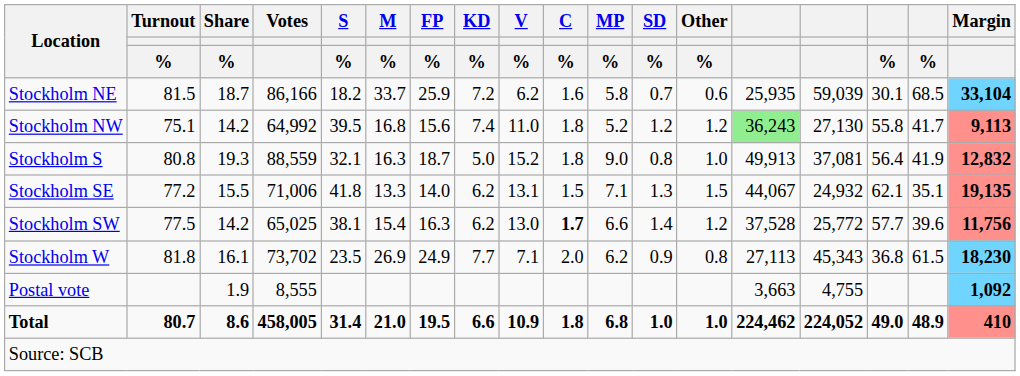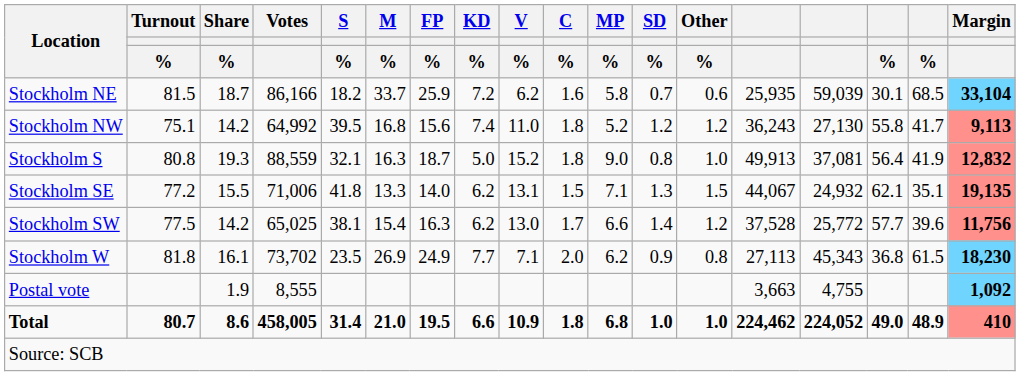(770, 126) lightgreen background -> (770, 126) no background
(572, 224) bold -> (572, 224) normal
